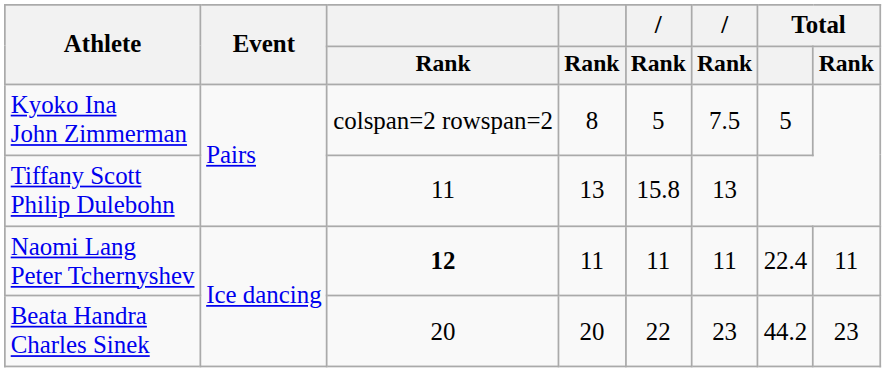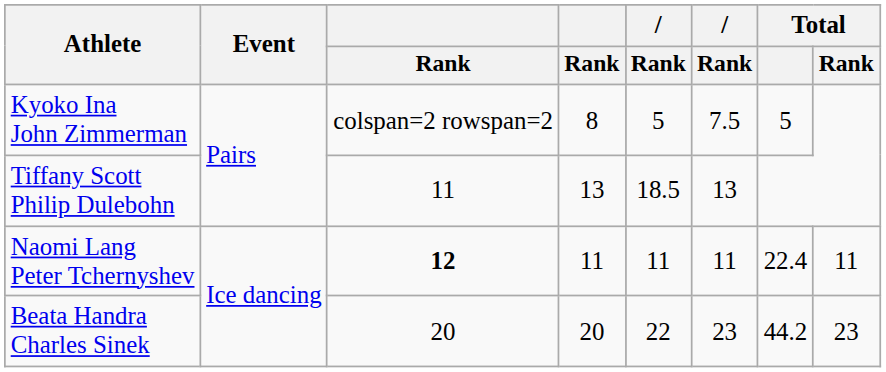(658, 190) 15.8 -> (658, 190) 18.5
